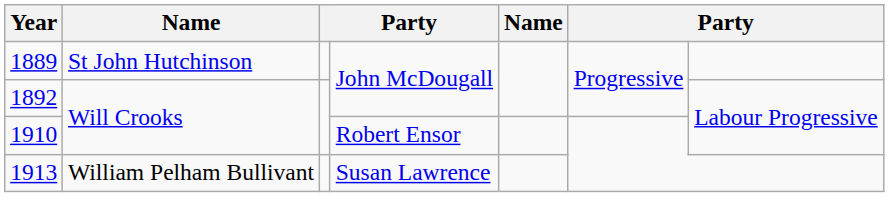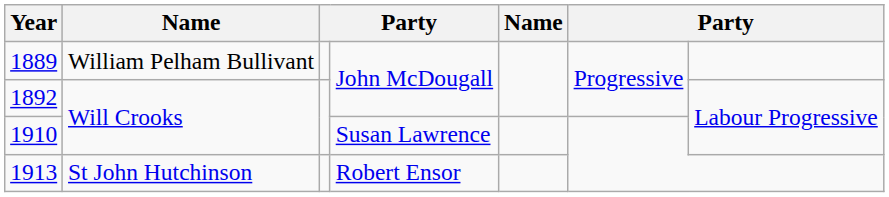(160, 60) St John Hutchinson -> (191, 60) William Pelham Bullivant
(398, 135) Robert Ensor -> (413, 135) Susan Lawrence
(191, 172) William Pelham Bullivant -> (160, 172) St John Hutchinson
(413, 172) Susan Lawrence -> (398, 172) Robert Ensor
